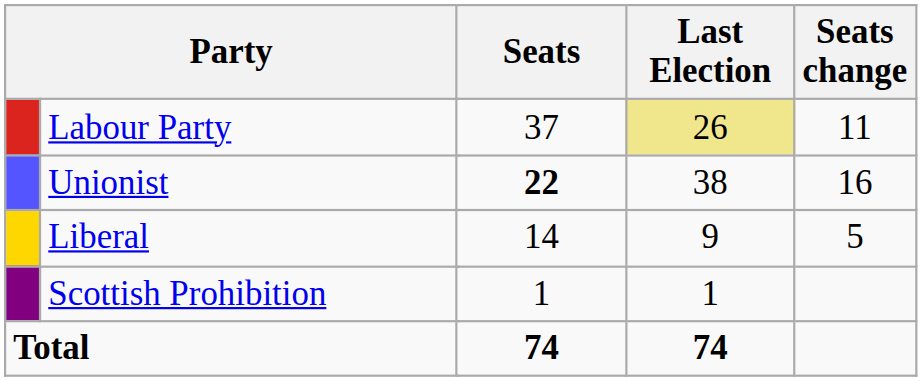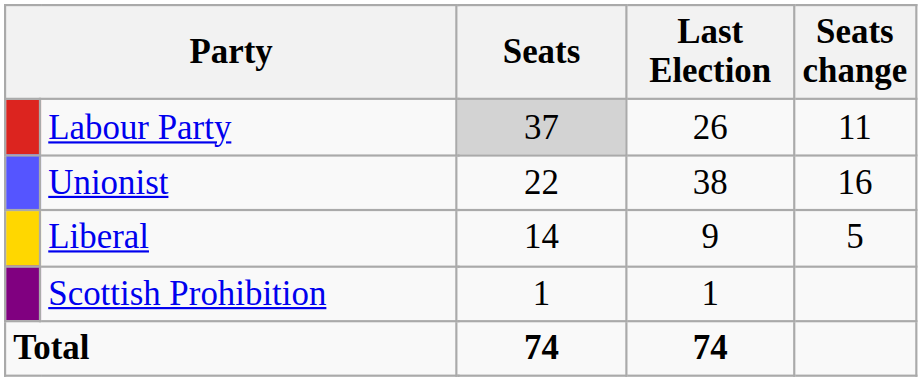(542, 126) no background -> (542, 126) lightgrey background
(710, 126) khaki background -> (710, 126) no background
(542, 182) bold -> (542, 182) normal
